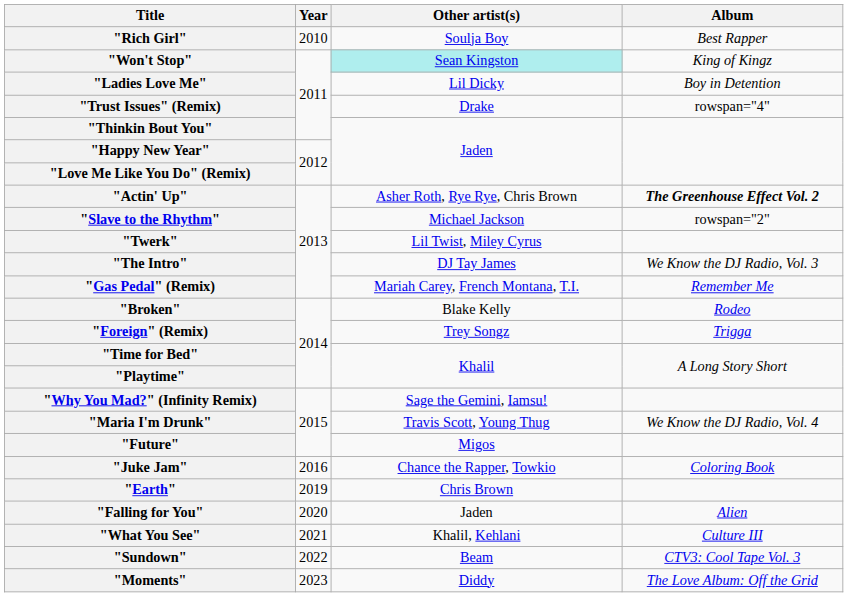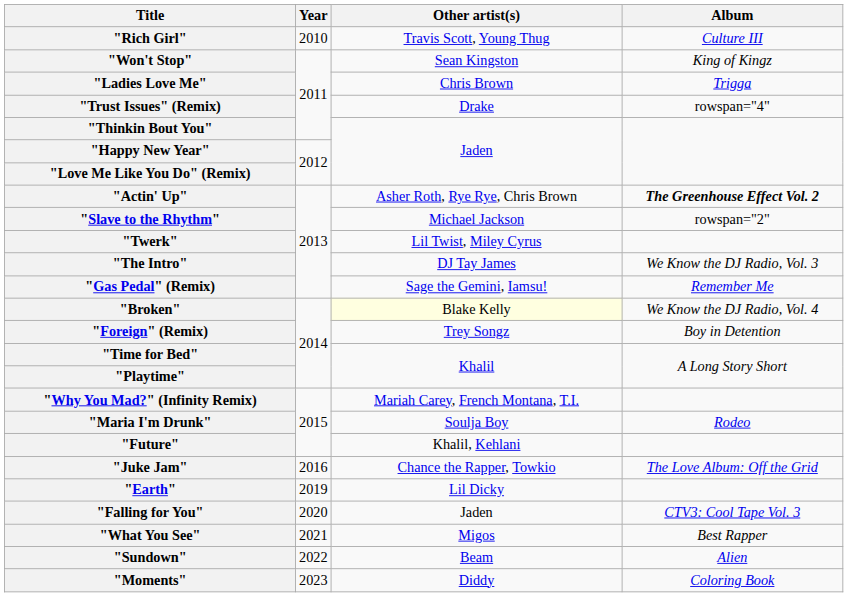(477, 38) Soulja Boy -> (477, 38) Travis Scott, Young Thug
(732, 38) Best Rapper -> (732, 38) Culture III
(477, 60) paleturquoise background -> (477, 60) no background
(477, 83) Lil Dicky -> (477, 83) Chris Brown
(732, 83) Boy in Detention -> (732, 83) Trigga
(477, 286) Mariah Carey, French Montana, T.I. -> (477, 286) Sage the Gemini, Iamsu!
(477, 309) no background -> (477, 309) lightyellow background
(732, 309) Rodeo -> (732, 309) We Know the DJ Radio, Vol. 4
(732, 331) Trigga -> (732, 331) Boy in Detention
(477, 399) Sage the Gemini, Iamsu! -> (477, 399) Mariah Carey, French Montana, T.I.
(477, 422) Travis Scott, Young Thug -> (477, 422) Soulja Boy
(732, 422) We Know the DJ Radio, Vol. 4 -> (732, 422) Rodeo
(477, 444) Migos -> (477, 444) Khalil, Kehlani
(732, 467) Coloring Book -> (732, 467) The Love Album: Off the Grid
(477, 490) Chris Brown -> (477, 490) Lil Dicky
(732, 512) Alien -> (732, 512) CTV3: Cool Tape Vol. 3
(477, 535) Khalil, Kehlani -> (477, 535) Migos
(732, 535) Culture III -> (732, 535) Best Rapper
(732, 557) CTV3: Cool Tape Vol. 3 -> (732, 557) Alien
(732, 580) The Love Album: Off the Grid -> (732, 580) Coloring Book
